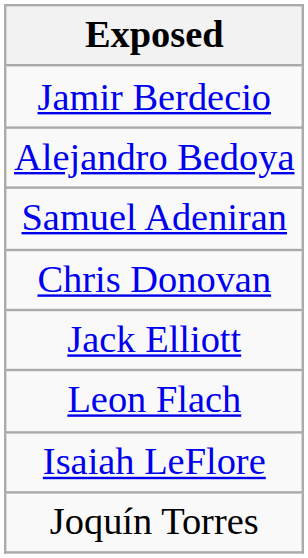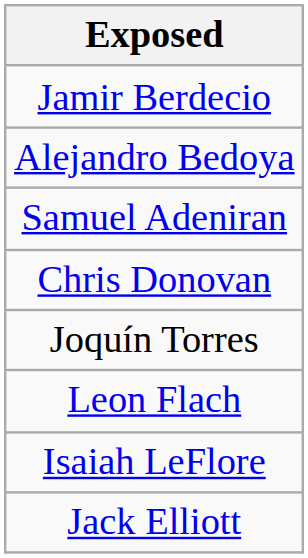(154, 339) Jack Elliott -> (154, 339) Joquín Torres
(154, 522) Joquín Torres -> (154, 522) Jack Elliott
